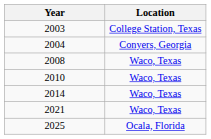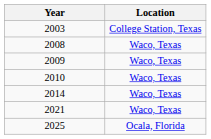- row: (55, 45)
+ row: (55, 61)
